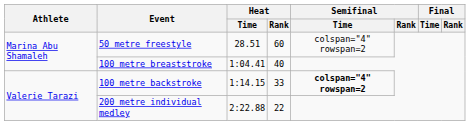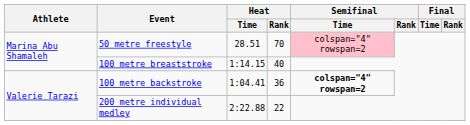(279, 44) 60 -> (279, 44) 70
(343, 44) no background -> (343, 44) pink background
(247, 64) 1:04.41 -> (247, 64) 1:14.15
(247, 83) 1:14.15 -> (247, 83) 1:04.41
(279, 83) 33 -> (279, 83) 36
